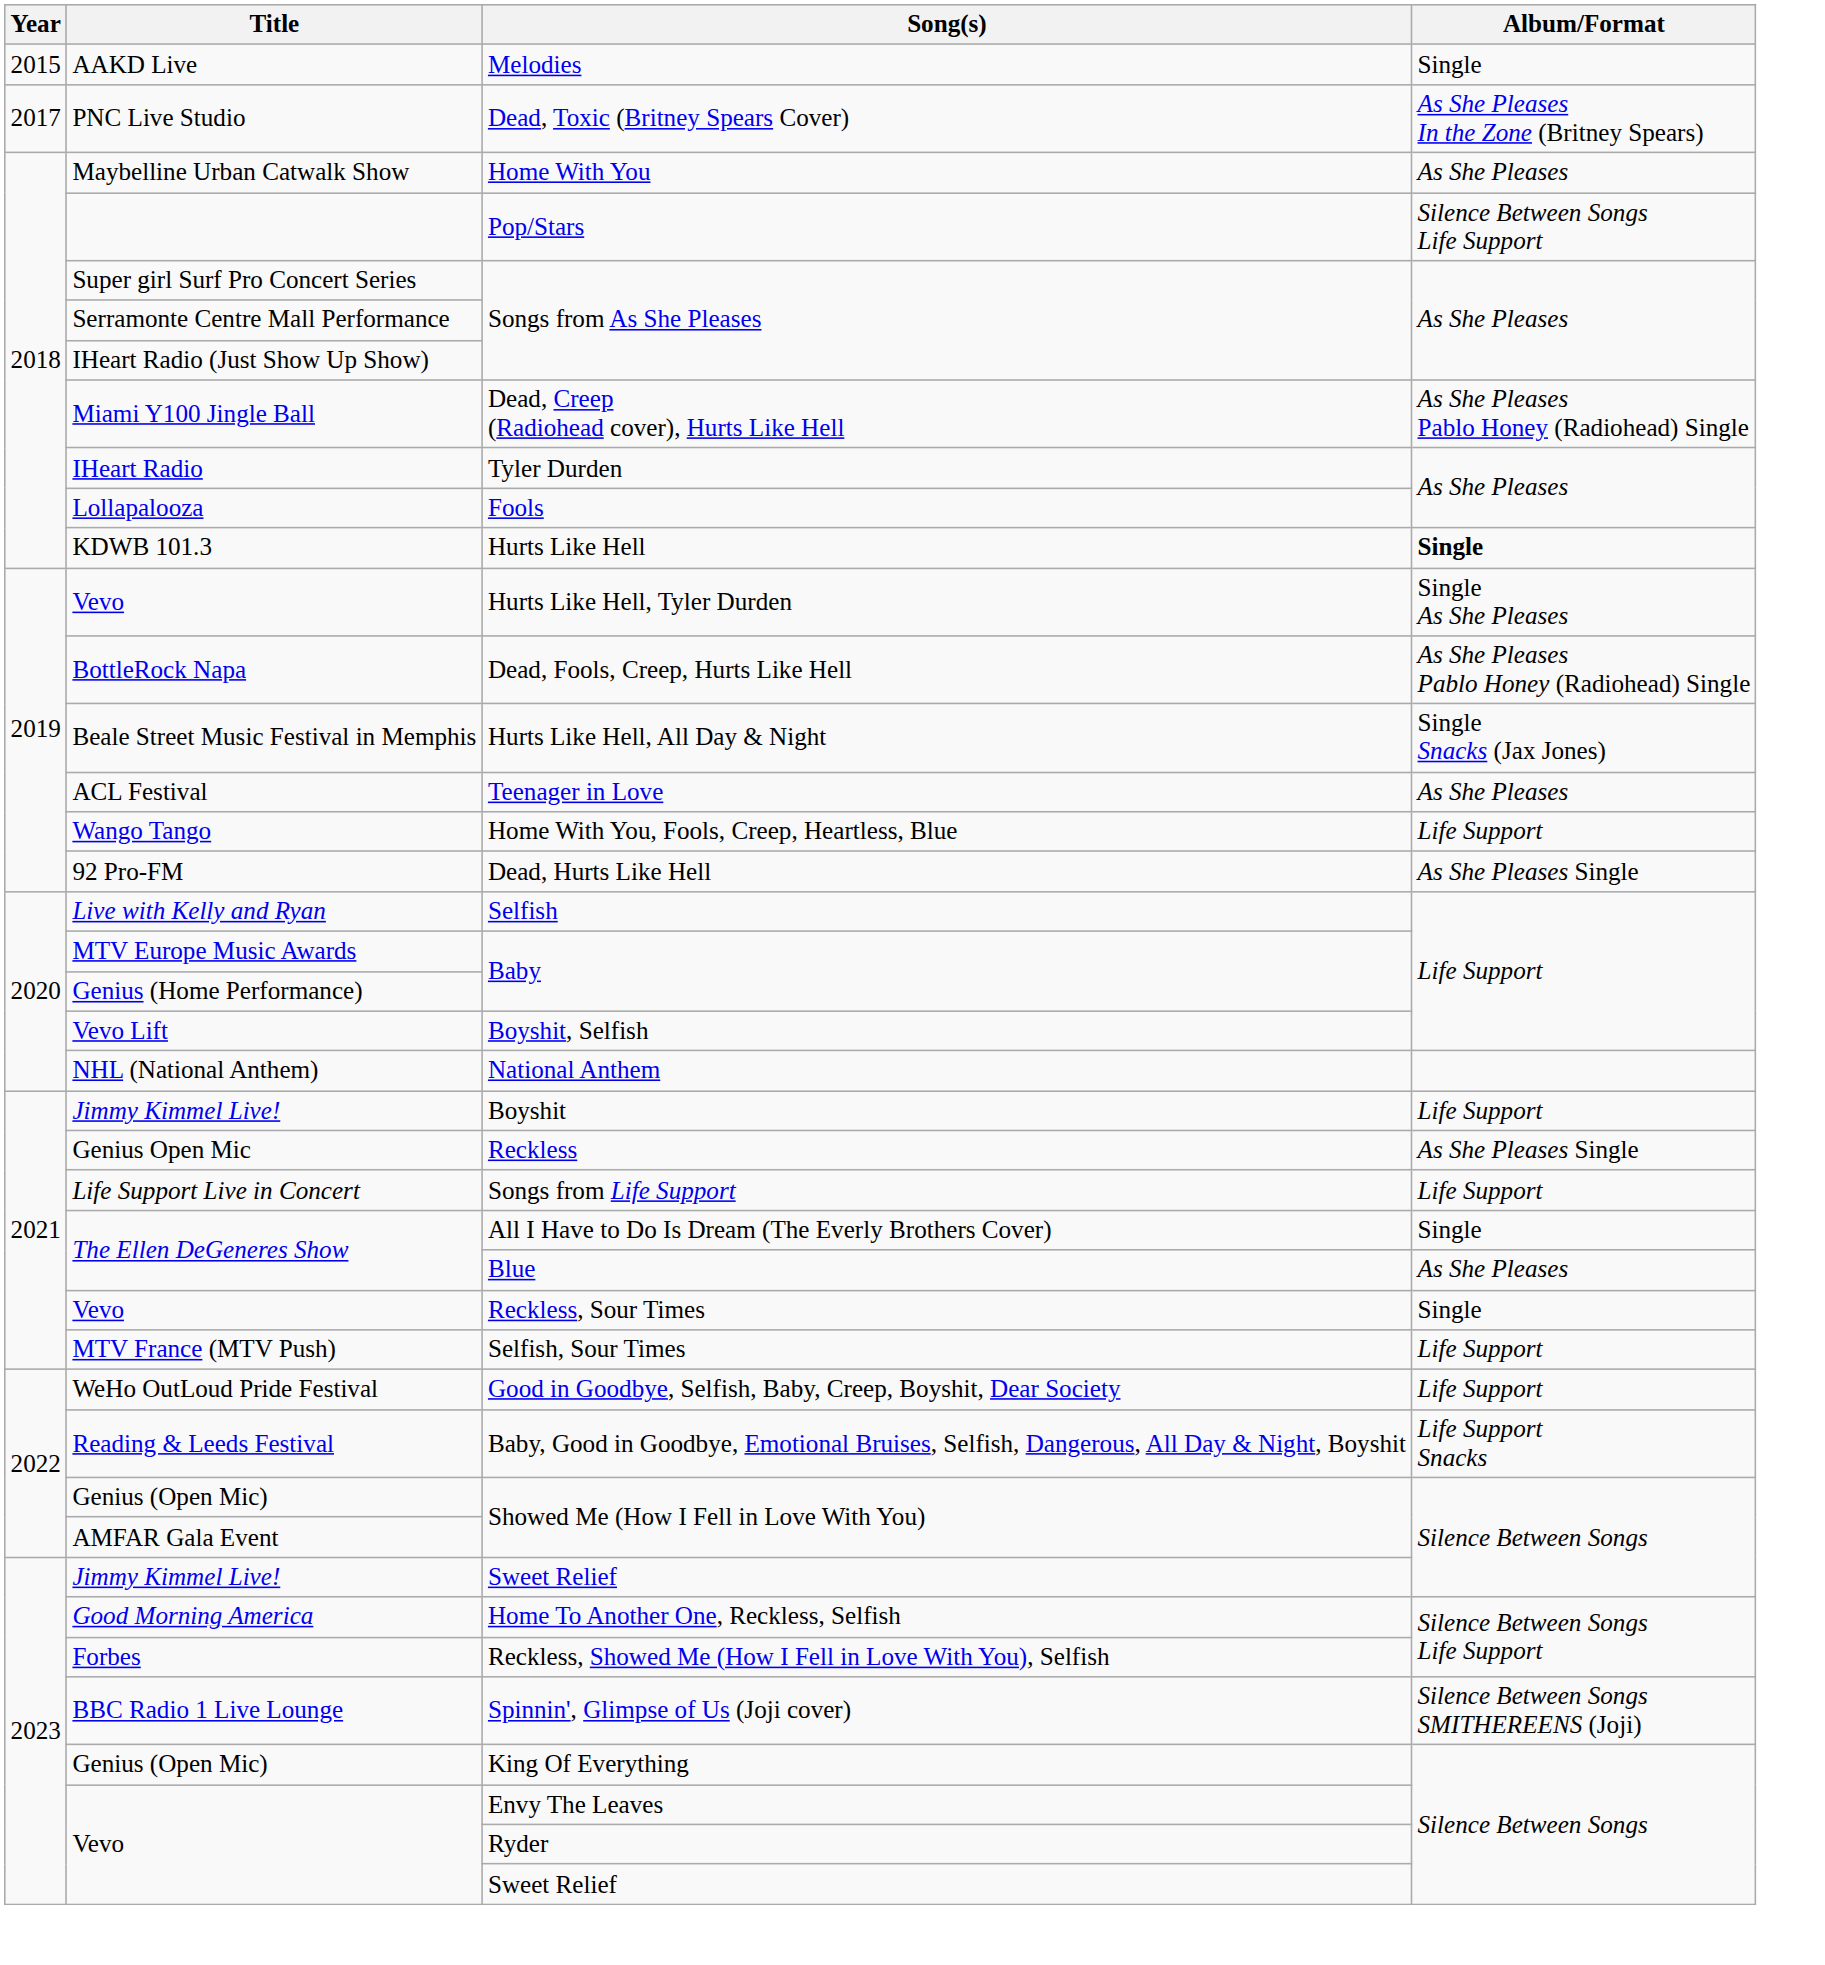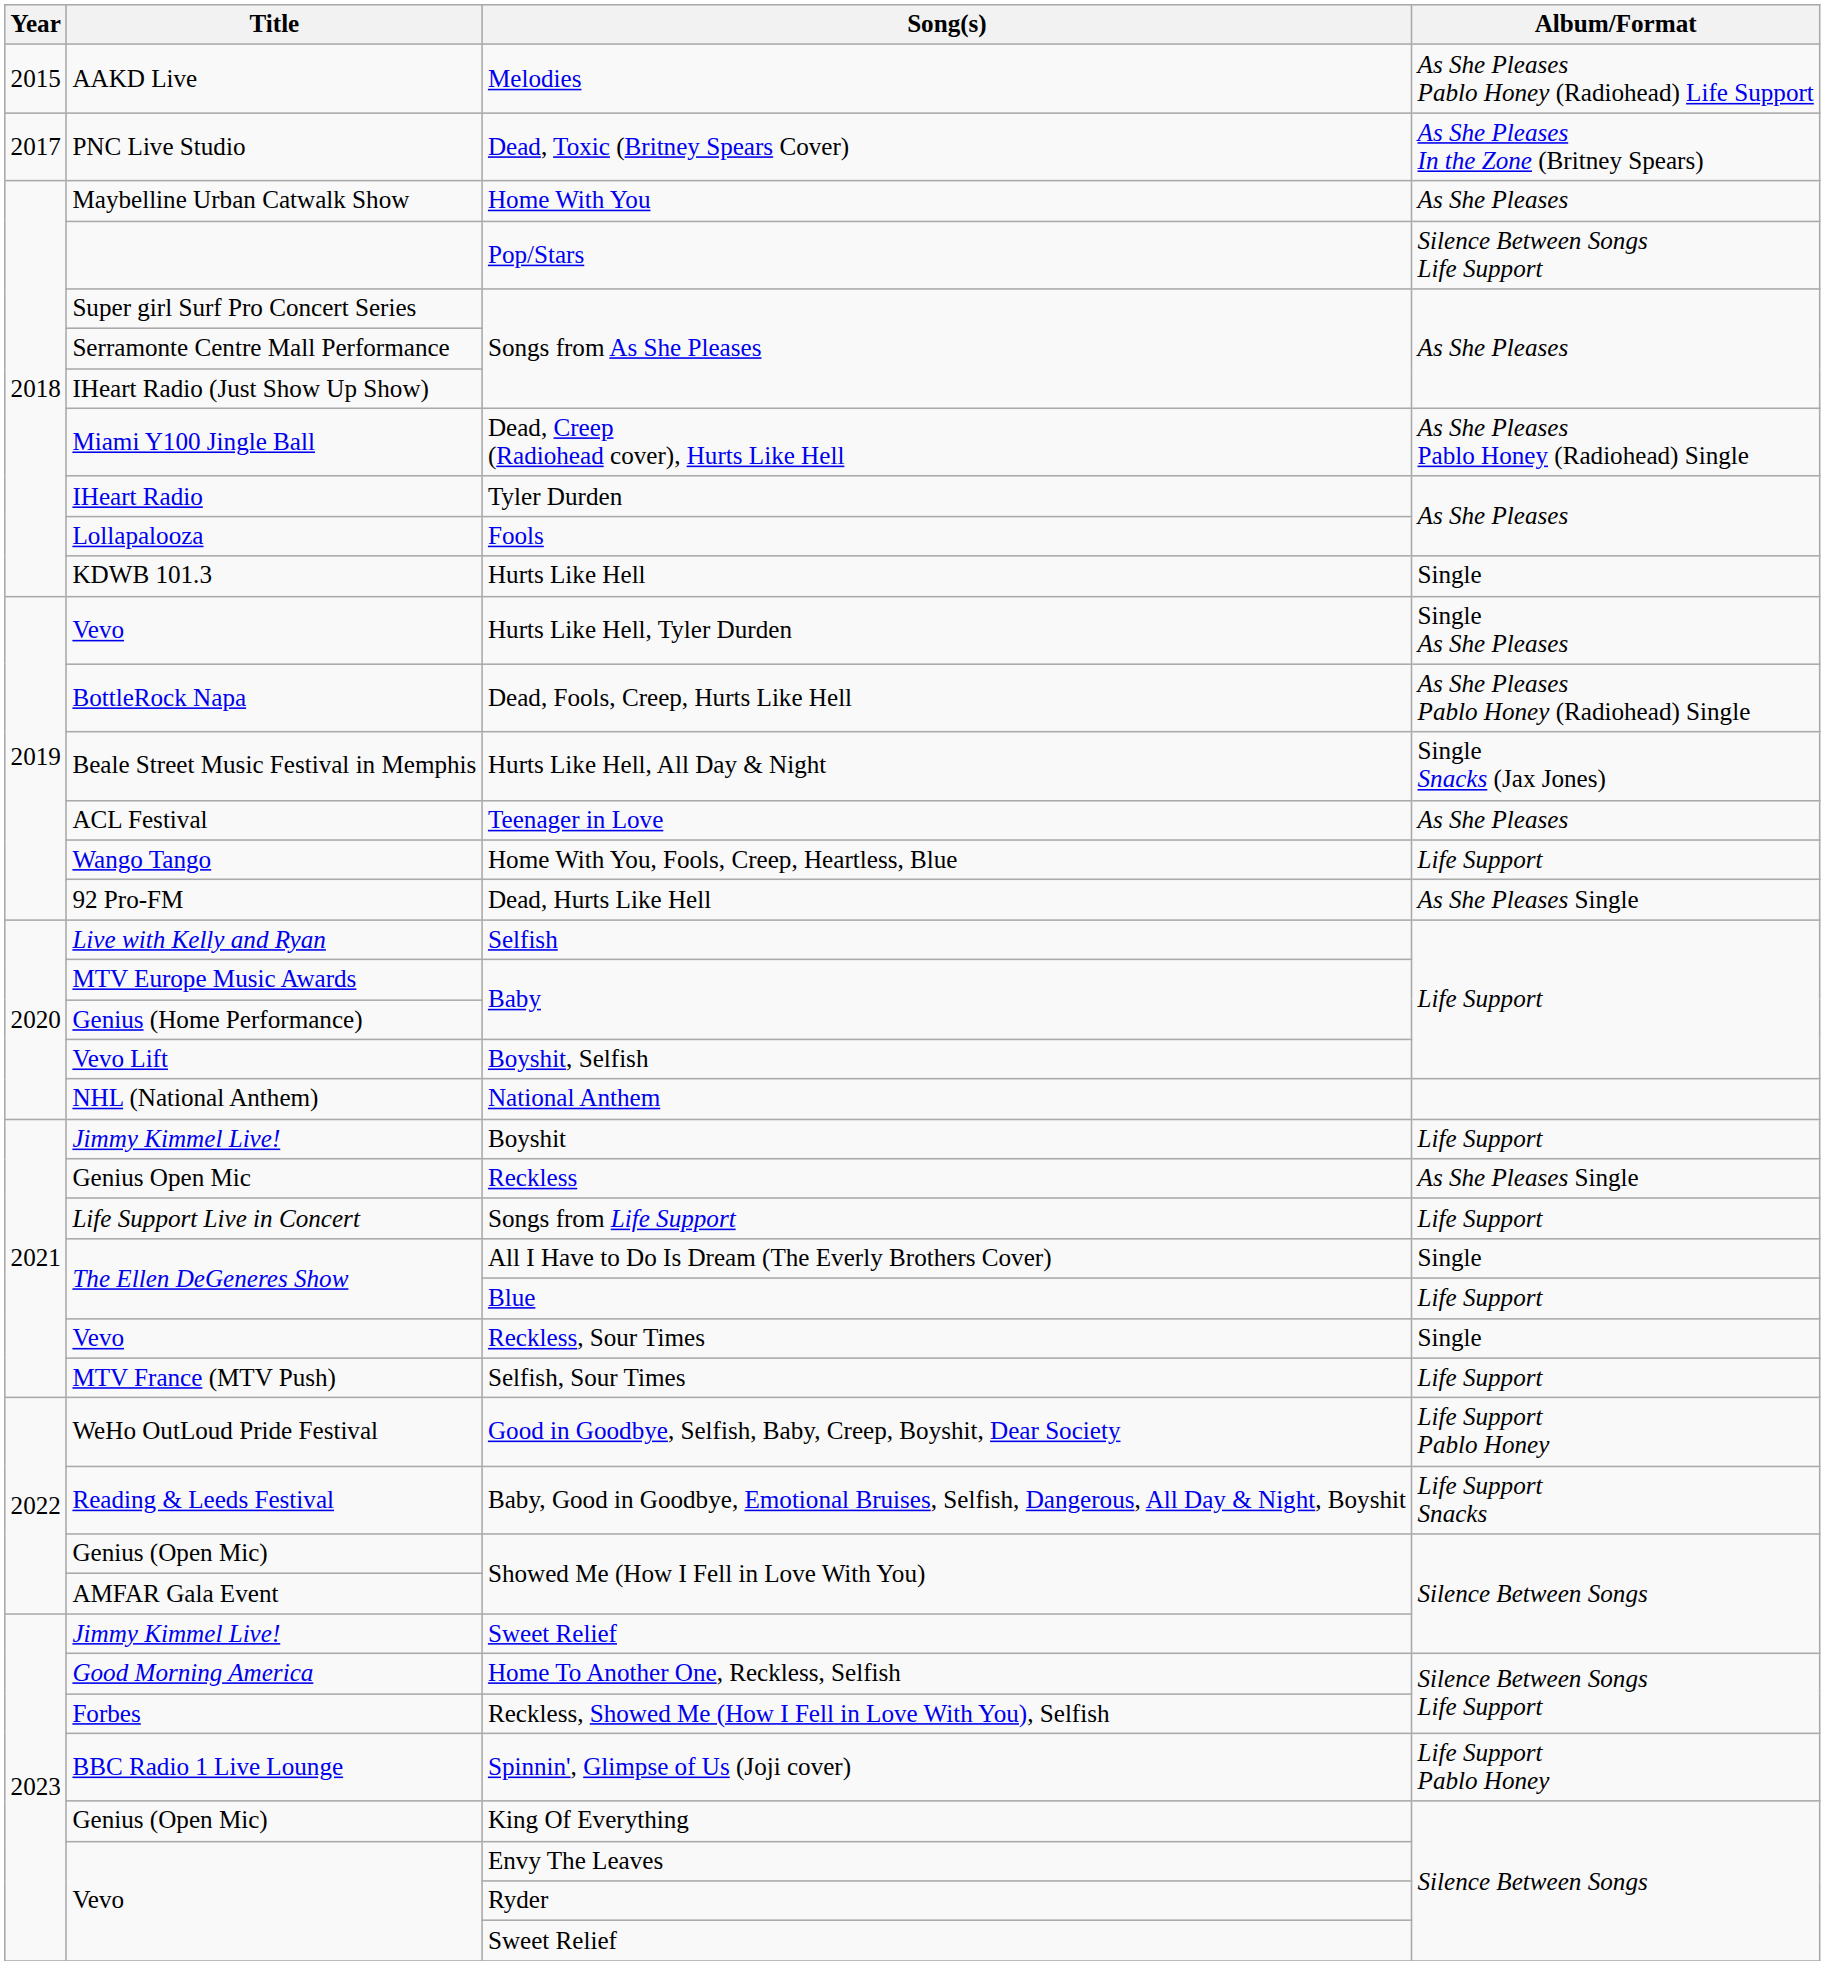(1450, 64) Single -> (1616, 78) As She Pleases Pablo Honey (Radiohead) Life Support
(1450, 547) bold -> (1450, 575) normal
(1493, 1269) As She Pleases -> (1480, 1297) Life Support
(1480, 1389) Life Support -> (1483, 1431) Life Support Pablo Honey
(1533, 1710) Silence Between Songs SMITHEREENS (Joji) -> (1483, 1766) Life Support Pablo Honey
